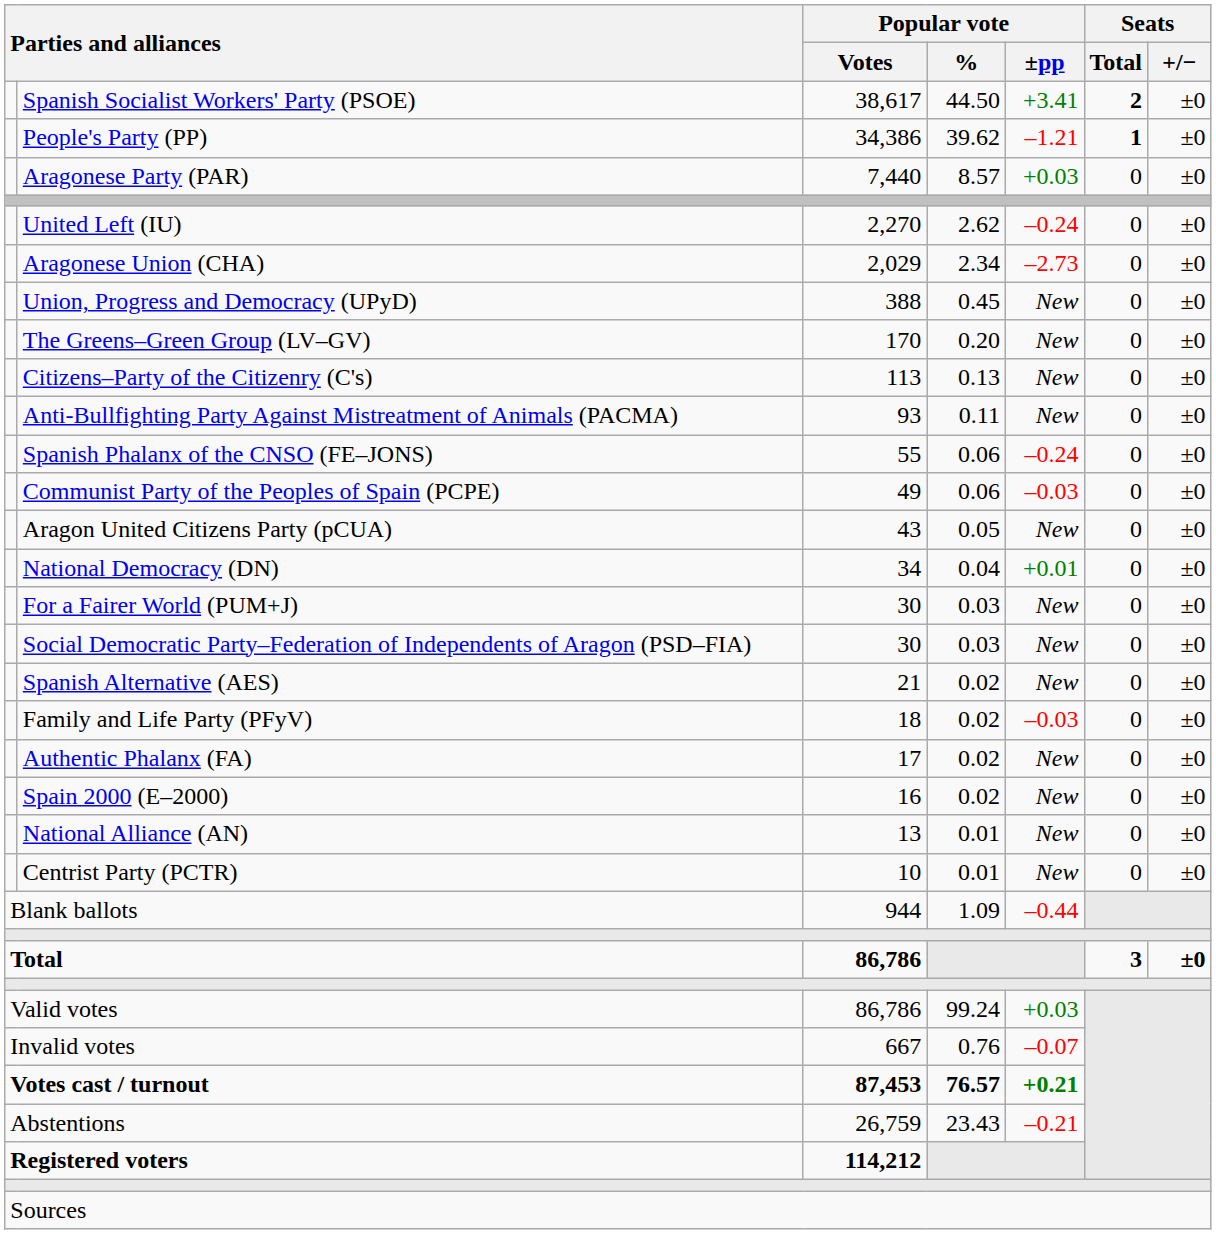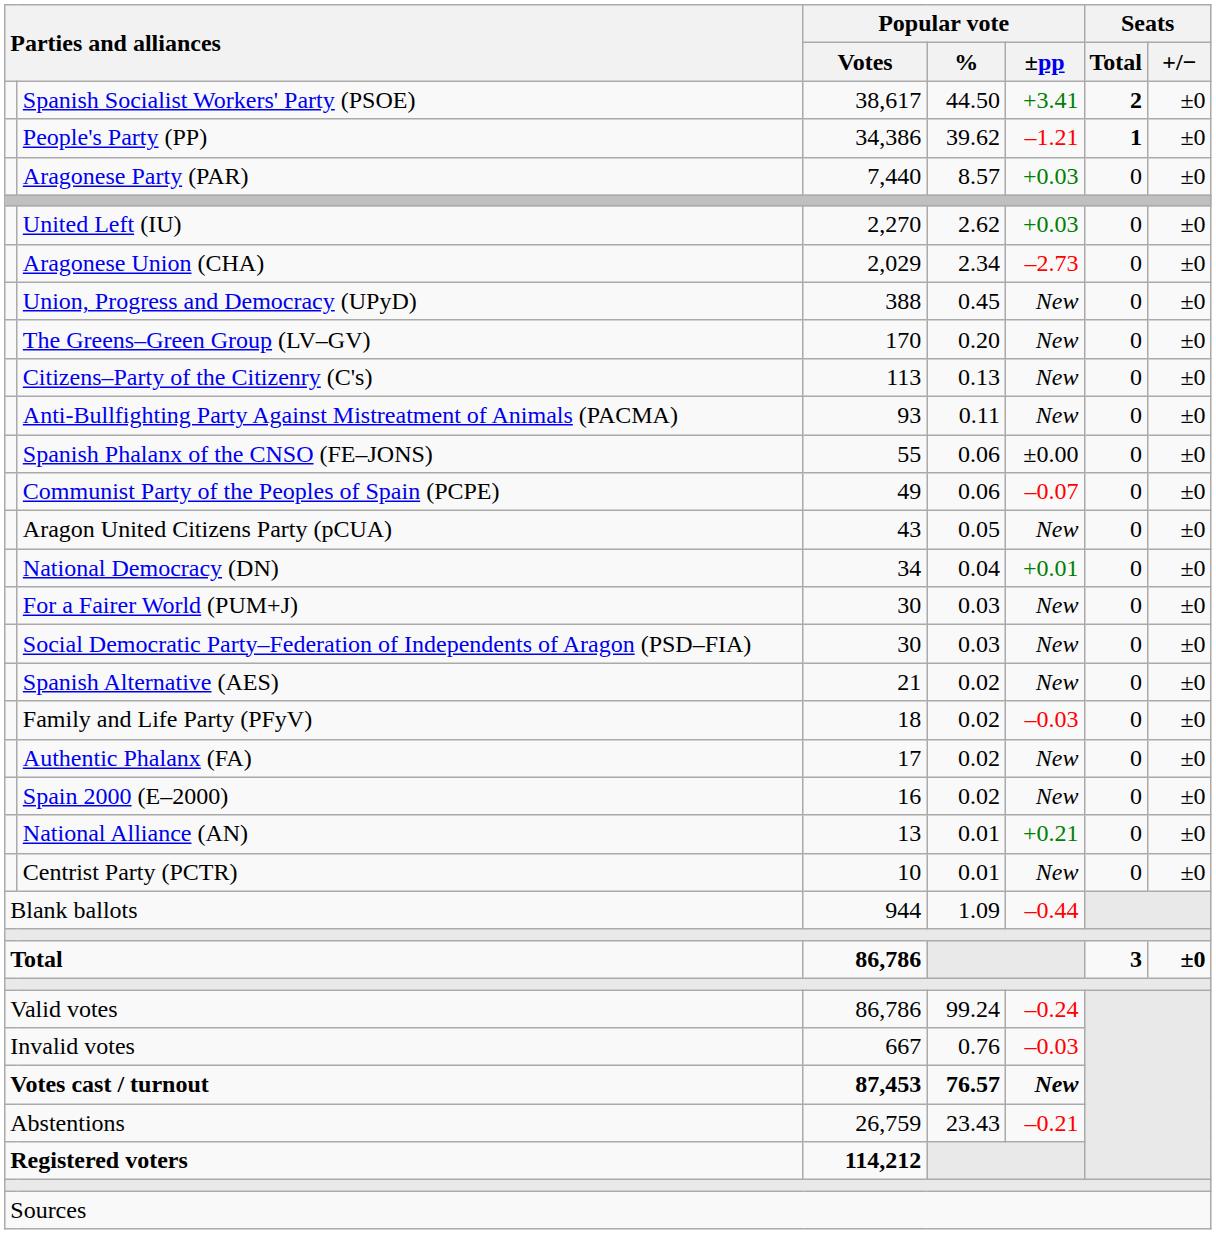(1051, 224) –0.24 -> (1051, 224) +0.03
(1051, 453) –0.24 -> (1051, 453) ±0.00
(1051, 491) –0.03 -> (1051, 491) –0.07
(1057, 833) New -> (1051, 833) +0.21
(1051, 1008) +0.03 -> (1051, 1008) –0.24
(1051, 1046) –0.07 -> (1051, 1046) –0.03
(1051, 1084) +0.21 -> (1056, 1084) New
